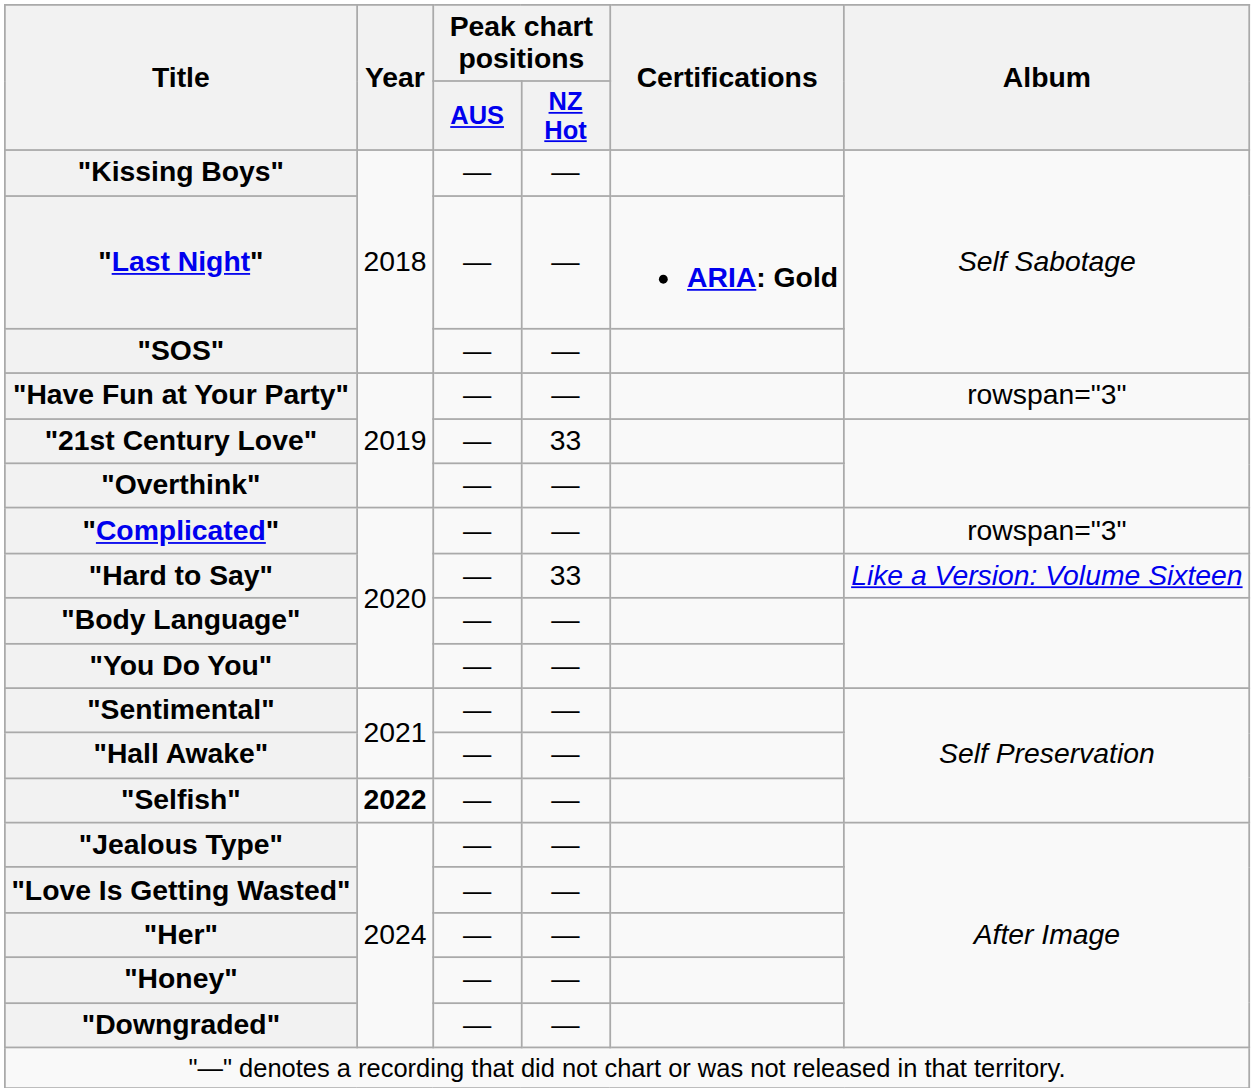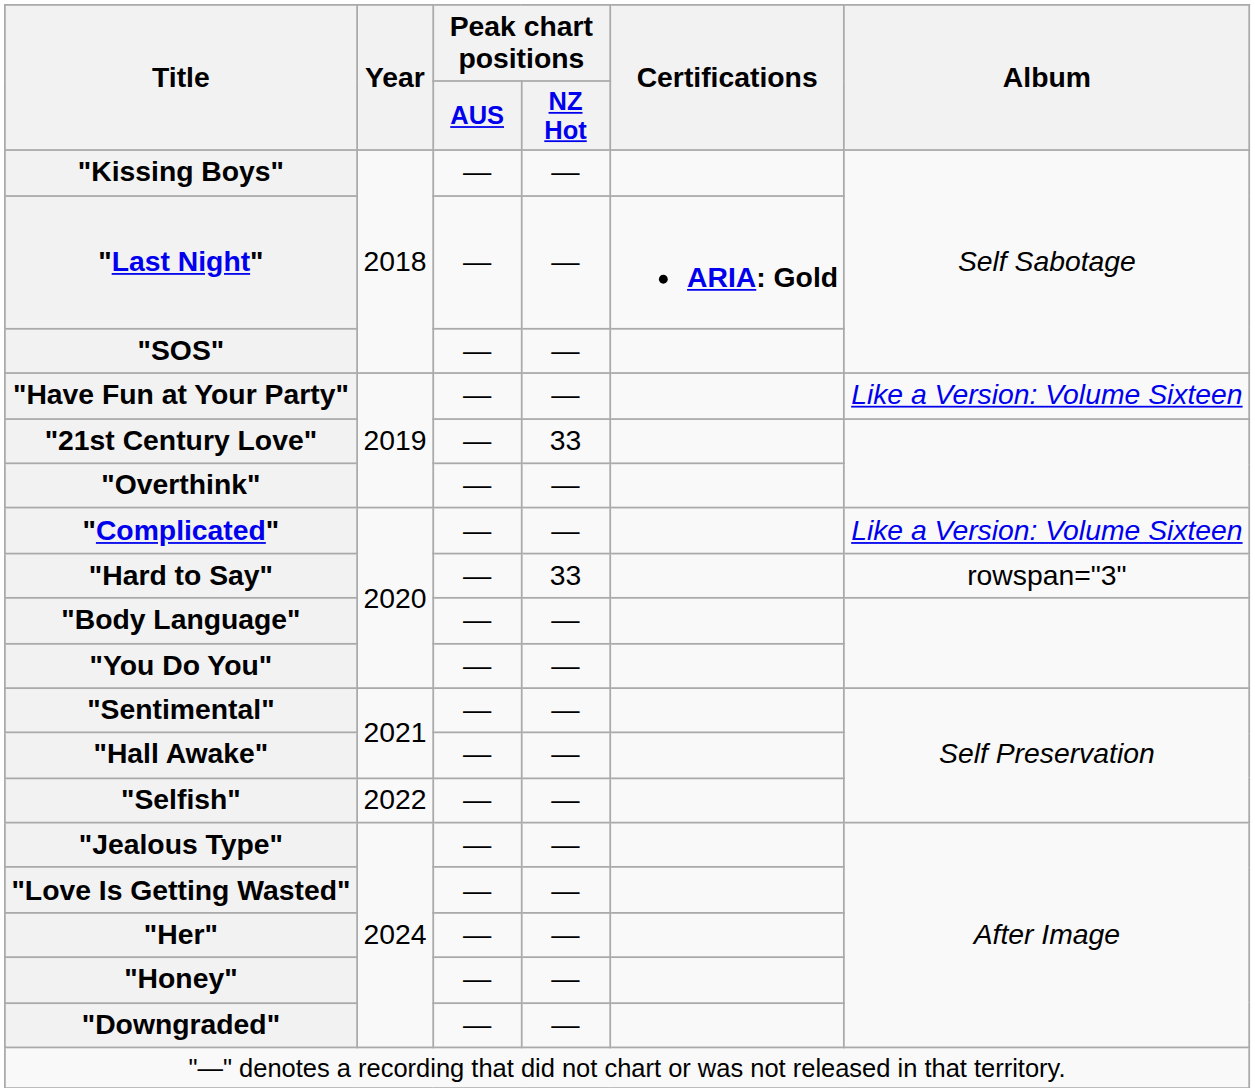(1047, 395) rowspan="3" -> (1047, 395) Like a Version: Volume Sixteen
(1047, 530) rowspan="3" -> (1047, 530) Like a Version: Volume Sixteen
(1047, 575) Like a Version: Volume Sixteen -> (1047, 575) rowspan="3"
(395, 799) bold -> (395, 799) normal
